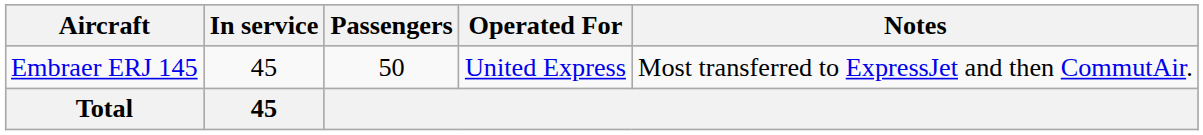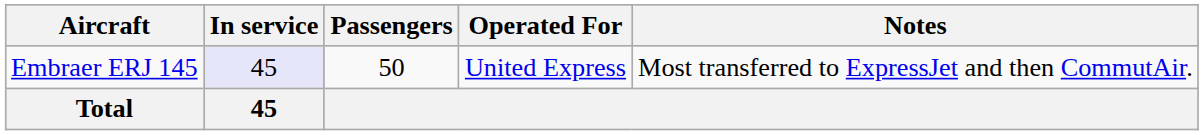(264, 66) no background -> (264, 66) lavender background
